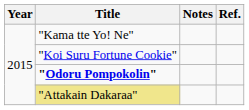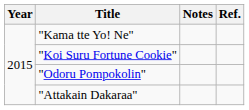(98, 74) bold -> (92, 74) normal
(88, 94) khaki background -> (88, 94) no background
